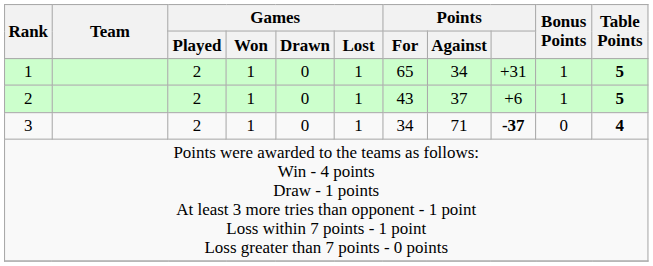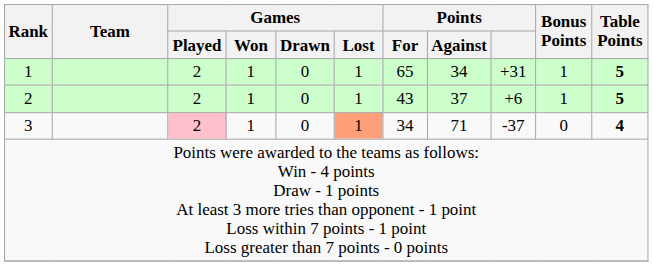(197, 125) no background -> (197, 125) pink background
(359, 125) no background -> (359, 125) lightsalmon background
(513, 125) bold -> (513, 125) normal
